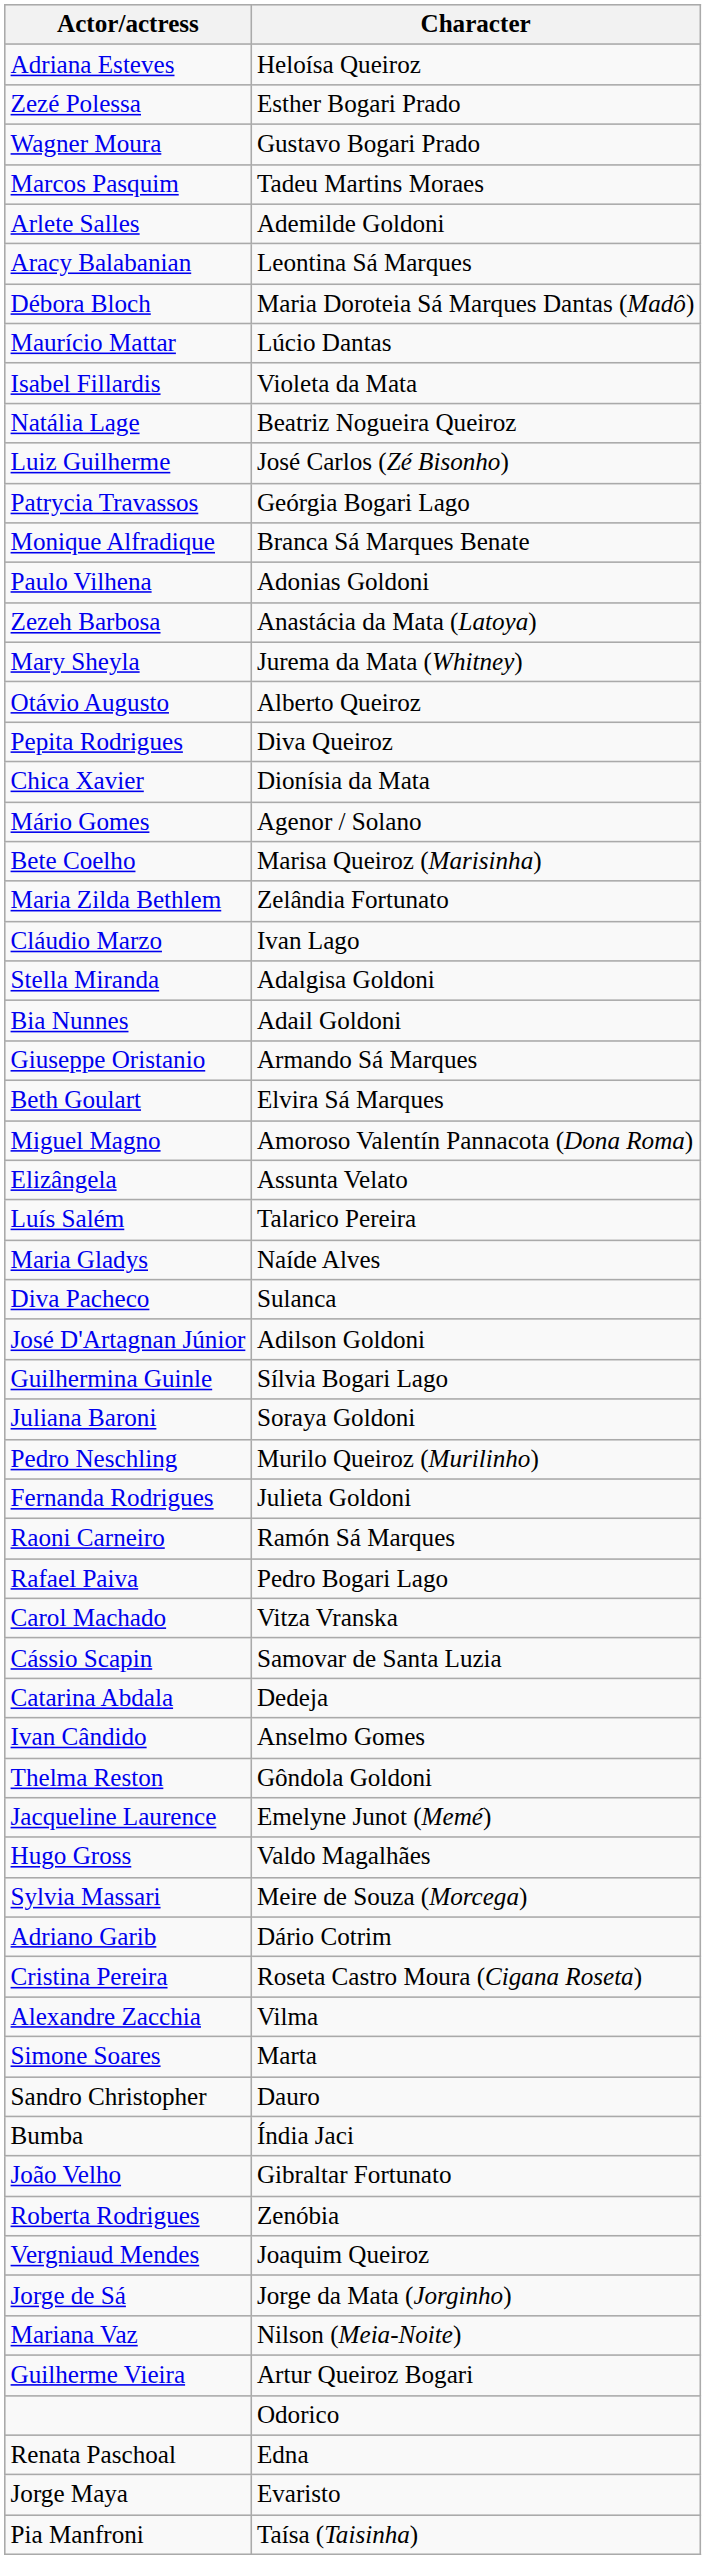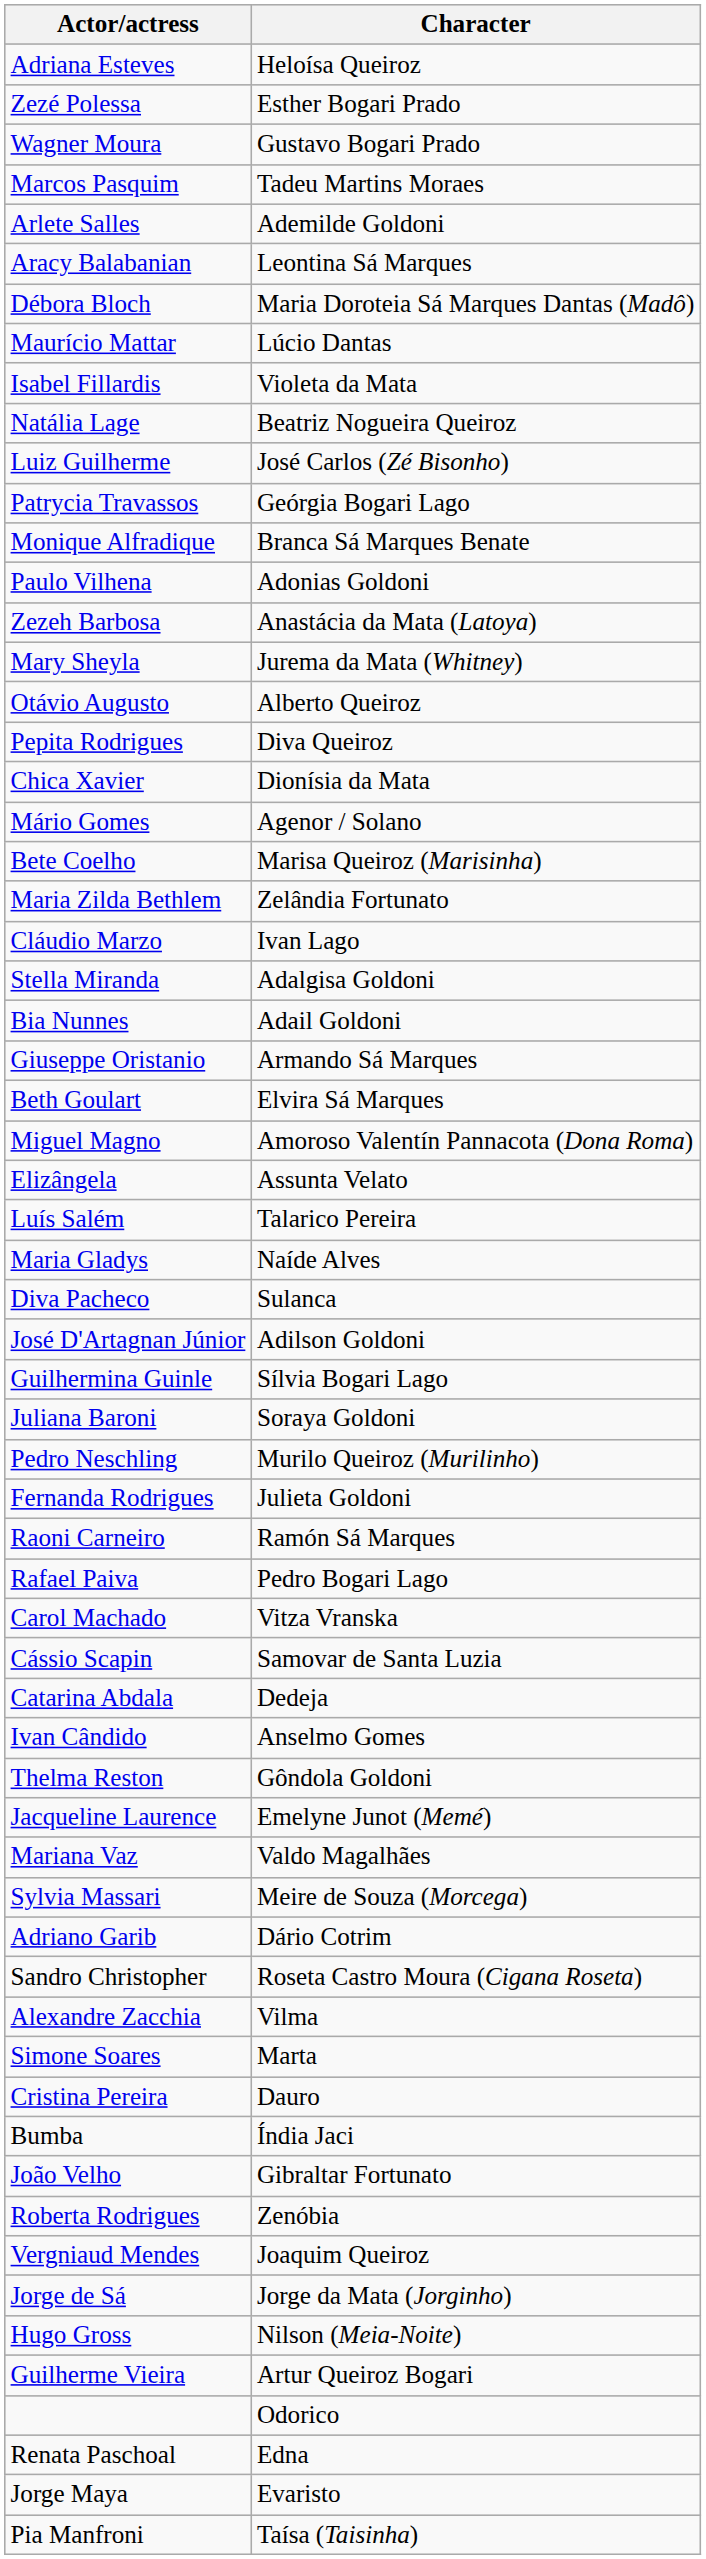(71, 1857) Hugo Gross -> (74, 1857) Mariana Vaz
(89, 1976) Cristina Pereira -> (109, 1976) Sandro Christopher
(109, 2096) Sandro Christopher -> (89, 2096) Cristina Pereira
(74, 2335) Mariana Vaz -> (71, 2335) Hugo Gross
